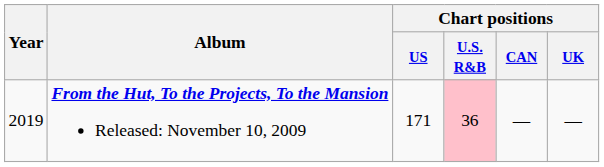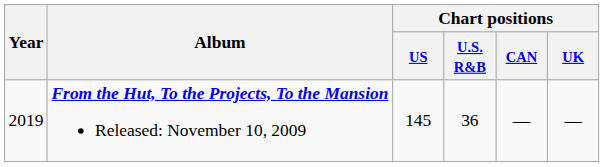(418, 120) 171 -> (418, 120) 145
(470, 120) pink background -> (470, 120) no background
